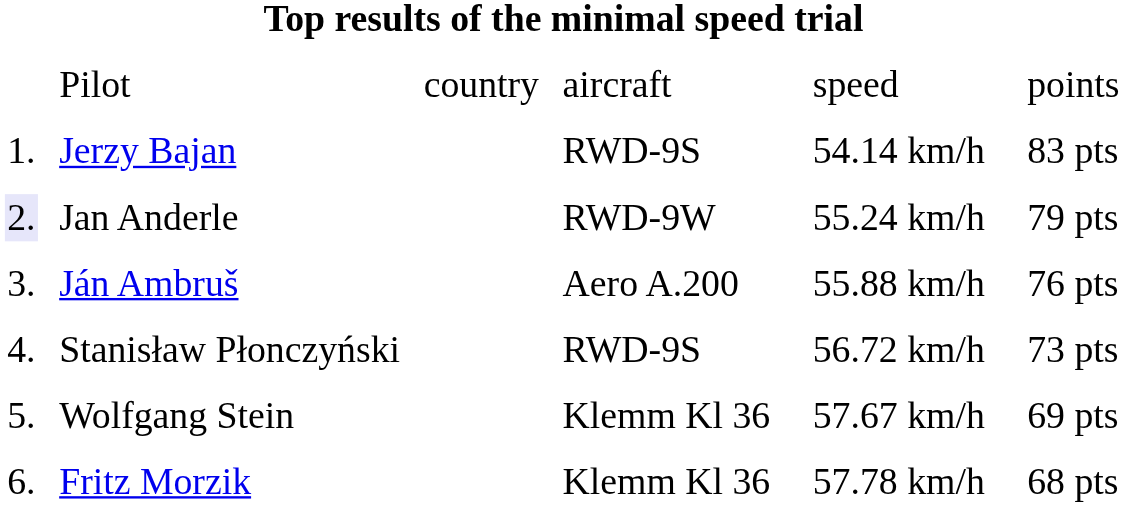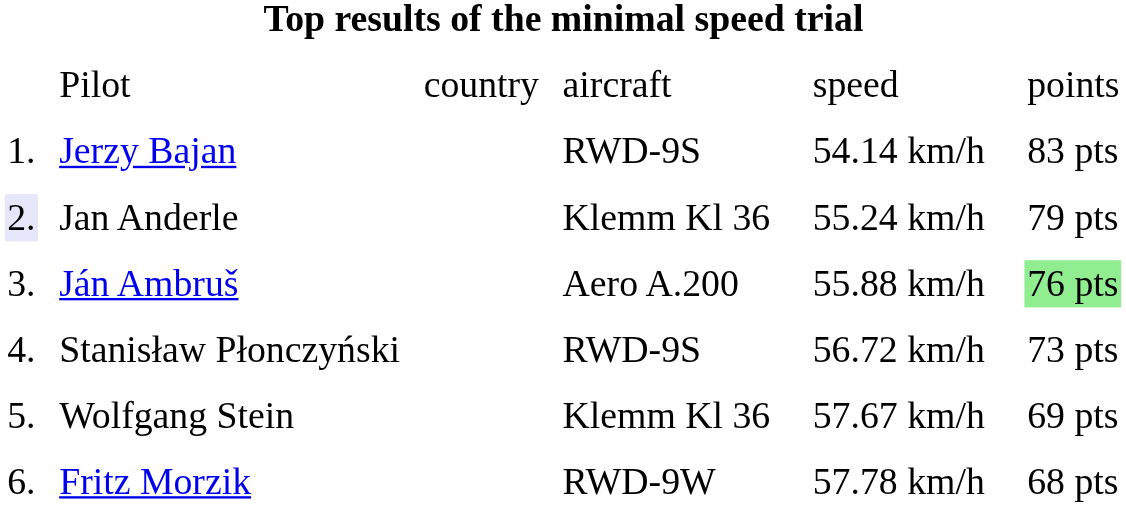(639, 217) RWD-9W -> (666, 217) Klemm Kl 36
(1073, 283) no background -> (1073, 283) lightgreen background
(666, 481) Klemm Kl 36 -> (639, 481) RWD-9W
